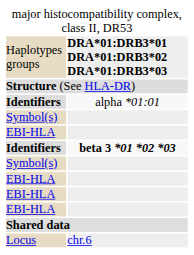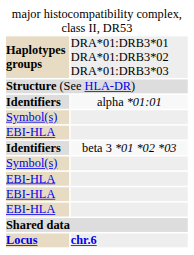(34, 57) normal -> (36, 57) bold
(117, 57) bold -> (120, 57) normal
(128, 148) bold -> (129, 148) normal
(21, 240) normal -> (22, 240) bold
(79, 240) normal -> (84, 240) bold
